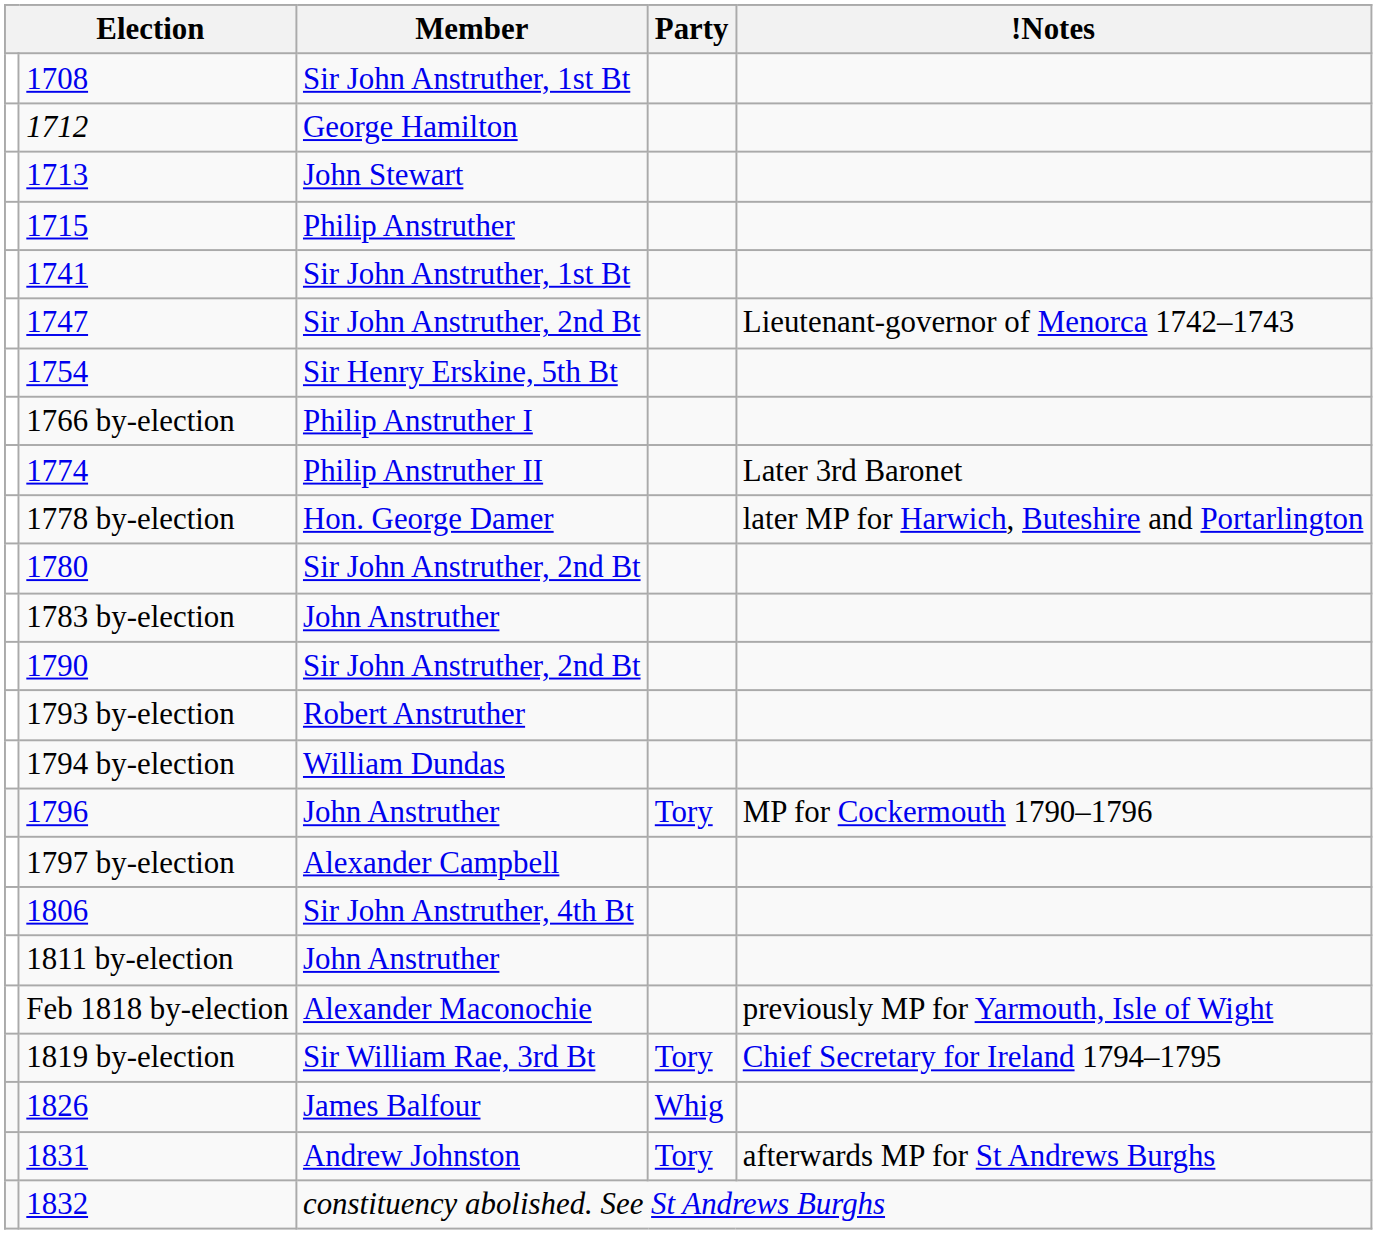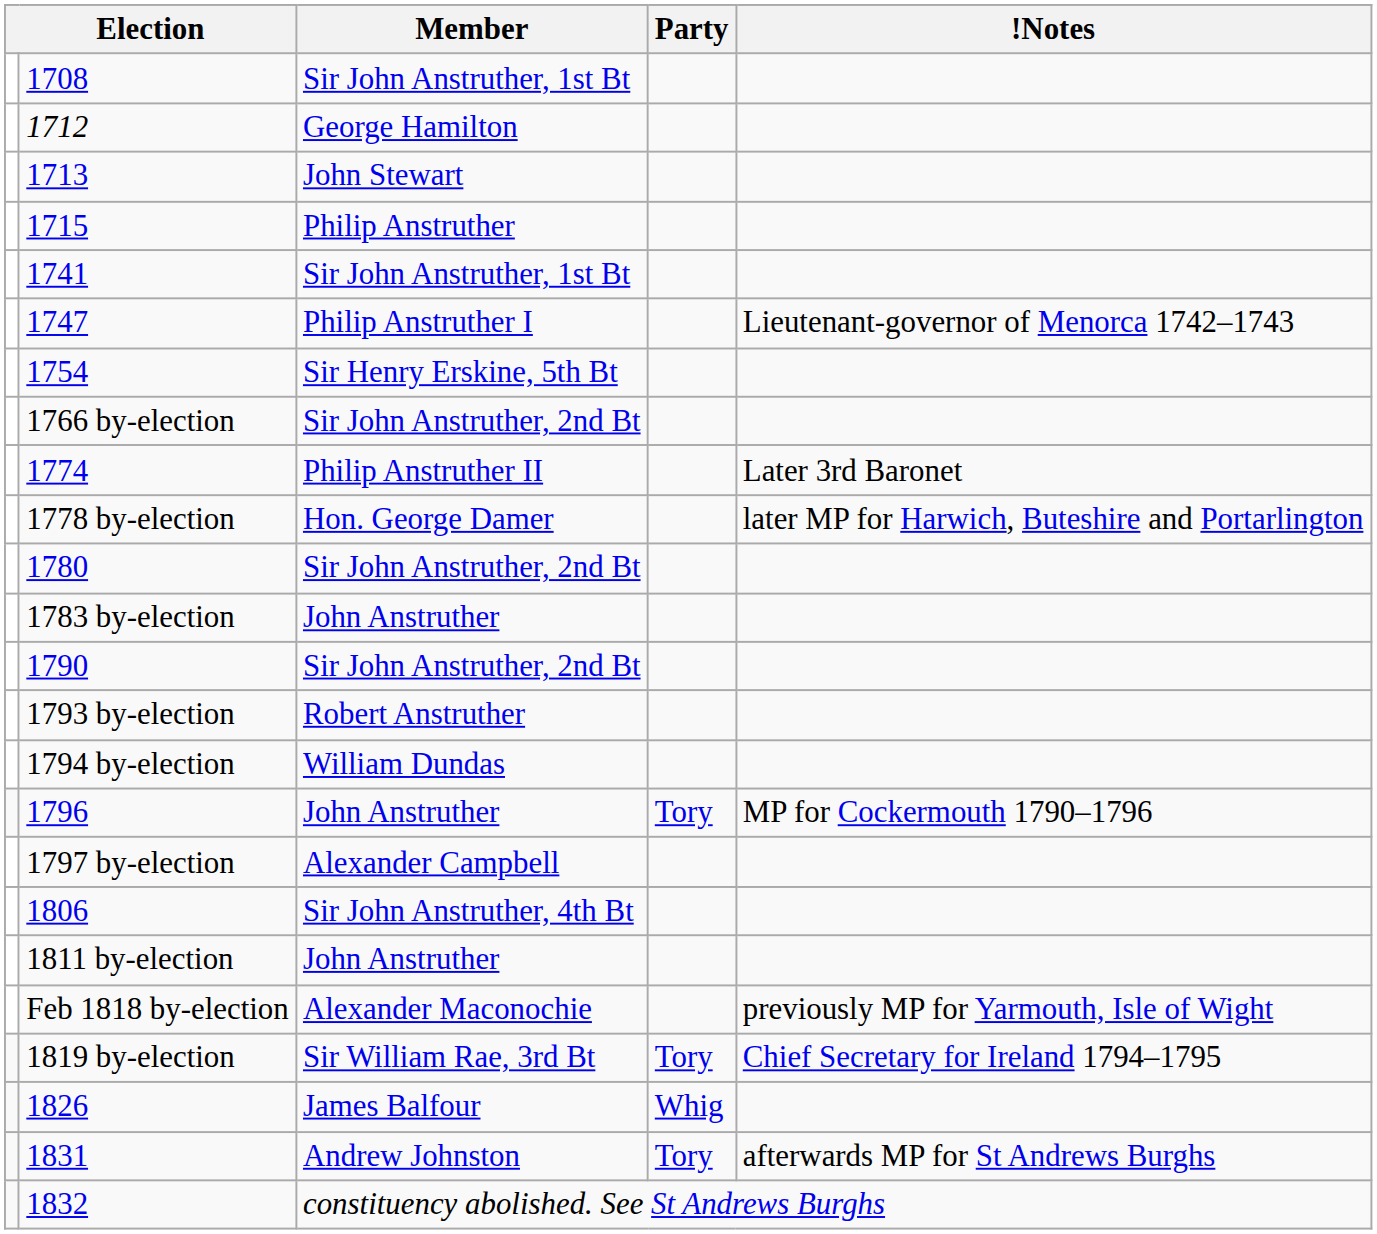(472, 322) Sir John Anstruther, 2nd Bt -> (418, 322) Philip Anstruther I
(418, 420) Philip Anstruther I -> (472, 420) Sir John Anstruther, 2nd Bt
